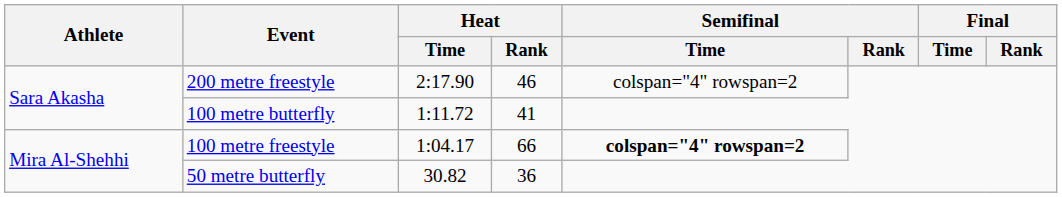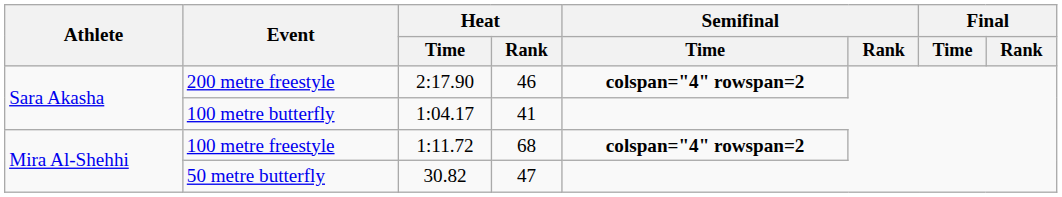(705, 82) normal -> (705, 82) bold
(445, 113) 1:11.72 -> (445, 113) 1:04.17
(445, 145) 1:04.17 -> (445, 145) 1:11.72
(527, 145) 66 -> (527, 145) 68
(527, 176) 36 -> (527, 176) 47
